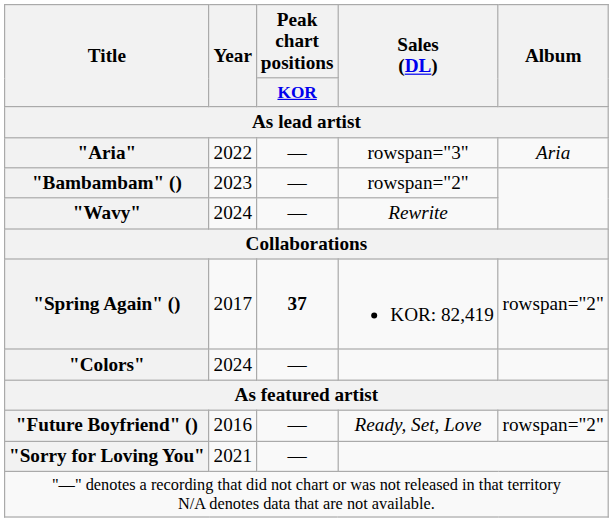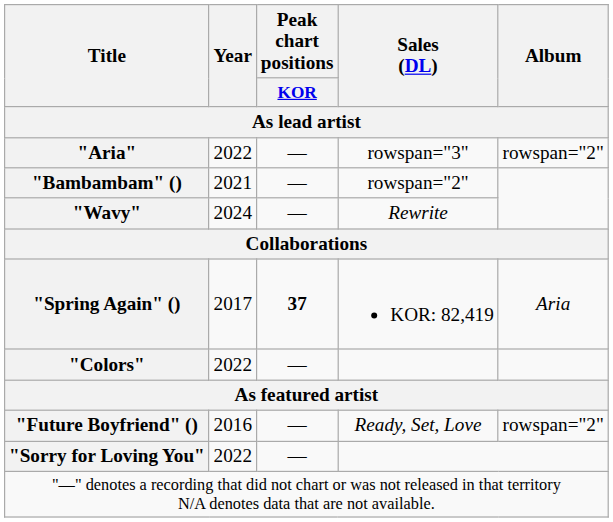(553, 152) Aria -> (553, 152) rowspan="2"
(233, 182) 2023 -> (233, 182) 2021
(553, 304) rowspan="2" -> (553, 304) Aria
(233, 364) 2024 -> (233, 364) 2022
(233, 455) 2021 -> (233, 455) 2022
